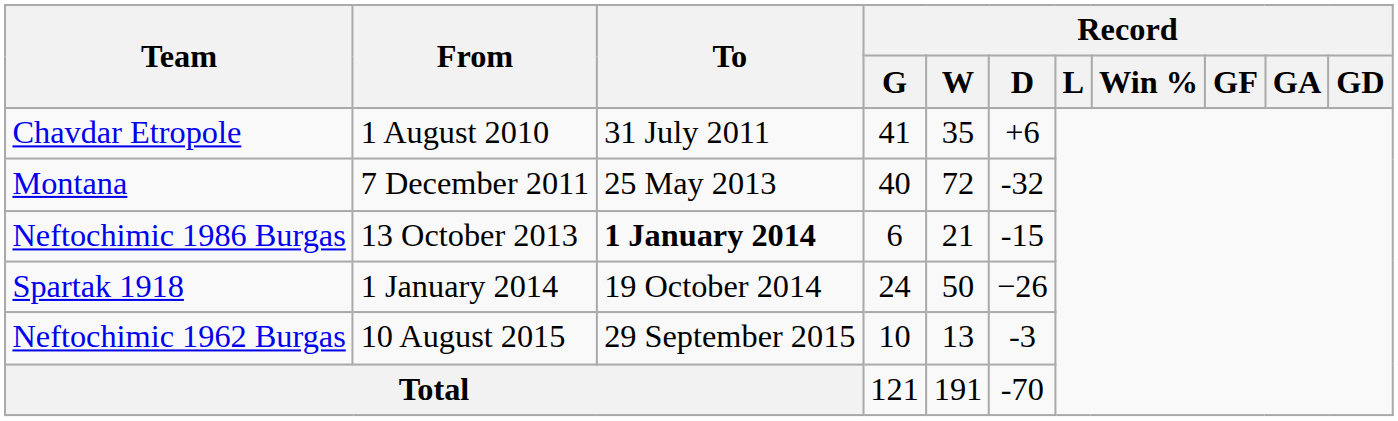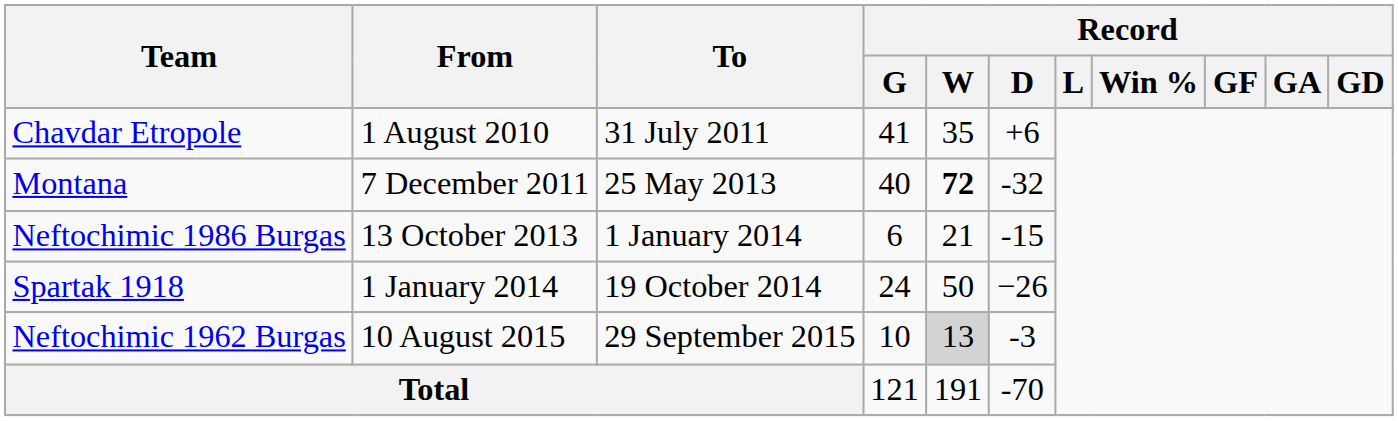(958, 183) normal -> (958, 183) bold
(710, 235) bold -> (703, 235) normal
(958, 337) no background -> (958, 337) lightgrey background
